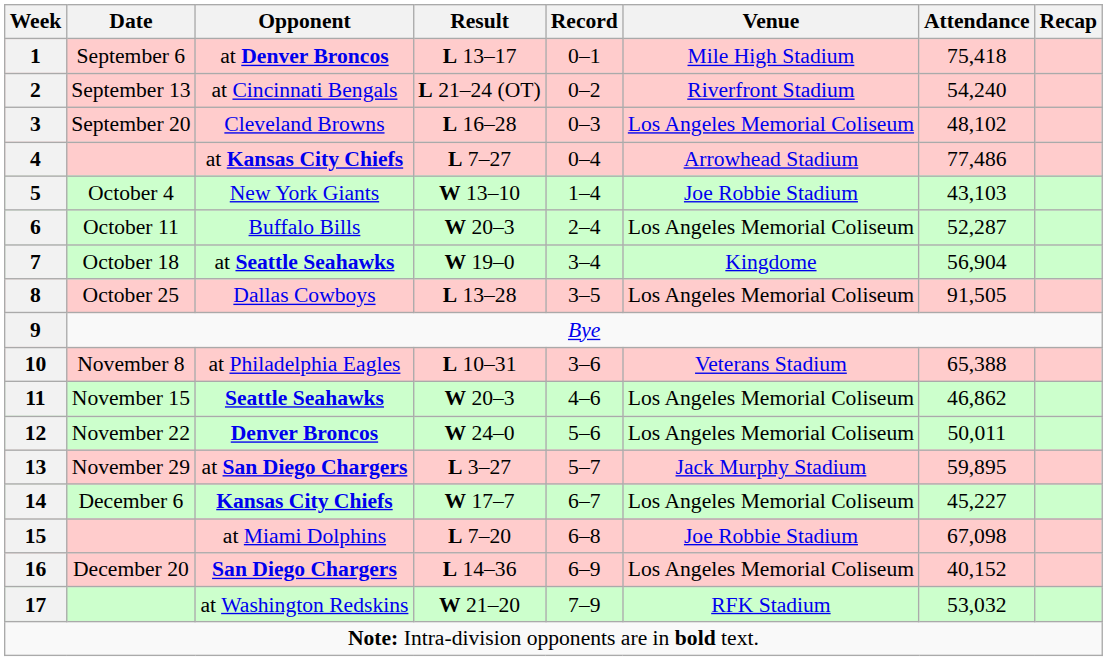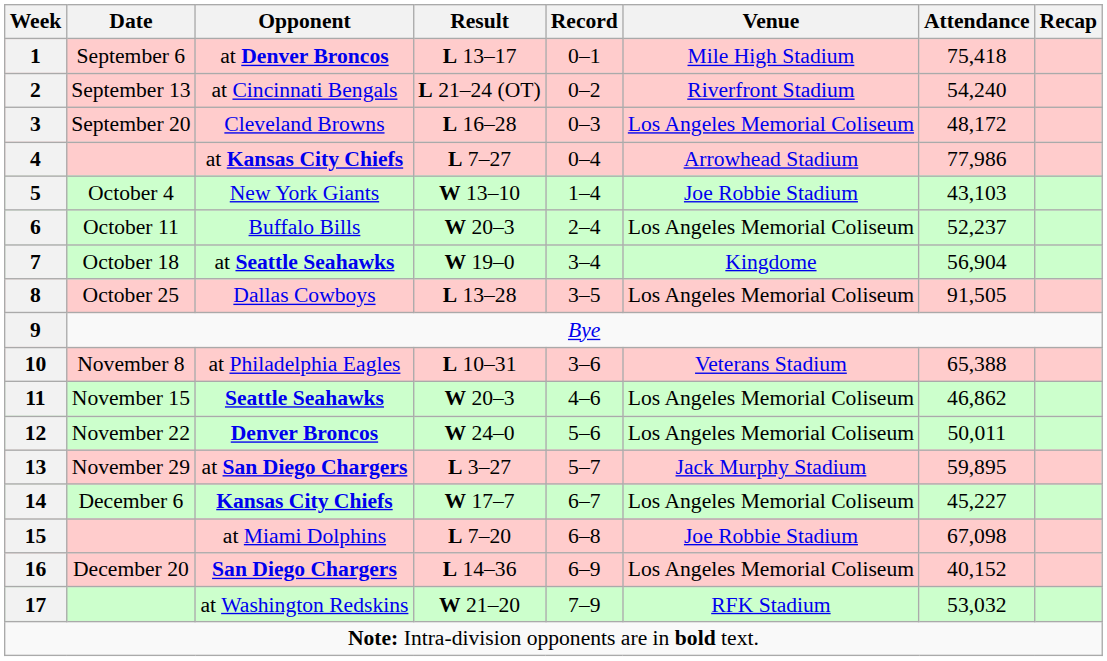(977, 124) 48,102 -> (977, 124) 48,172
(977, 158) 77,486 -> (977, 158) 77,986
(977, 227) 52,287 -> (977, 227) 52,237
